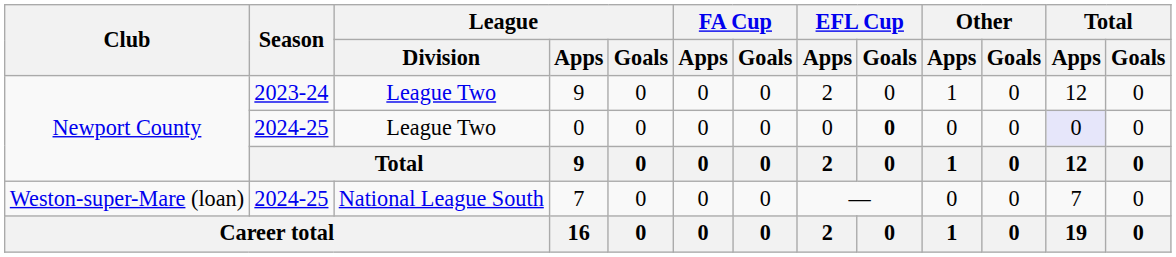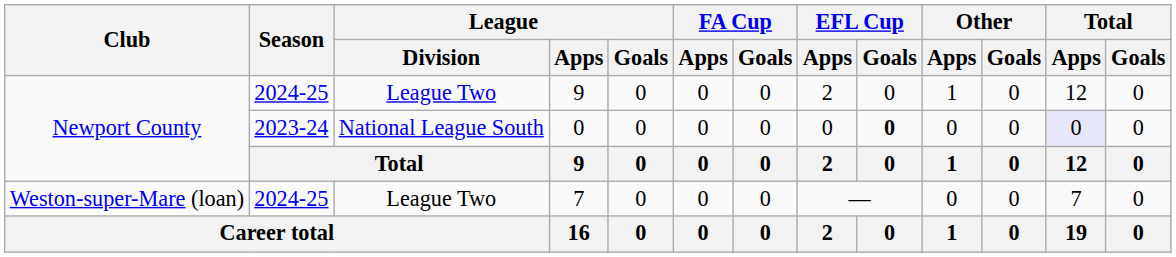(291, 92) 2023-24 -> (291, 92) 2024-25
(291, 127) 2024-25 -> (291, 127) 2023-24
(441, 127) League Two -> (441, 127) National League South
(441, 198) National League South -> (441, 198) League Two
